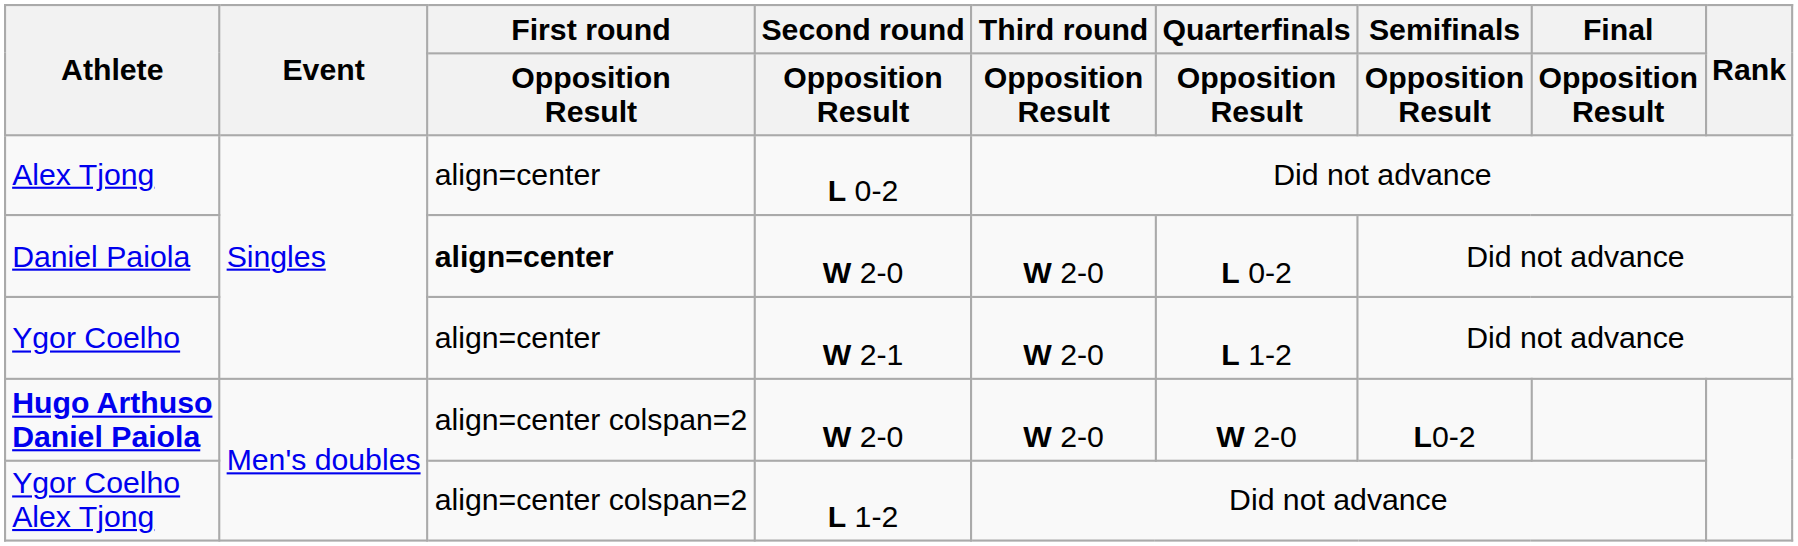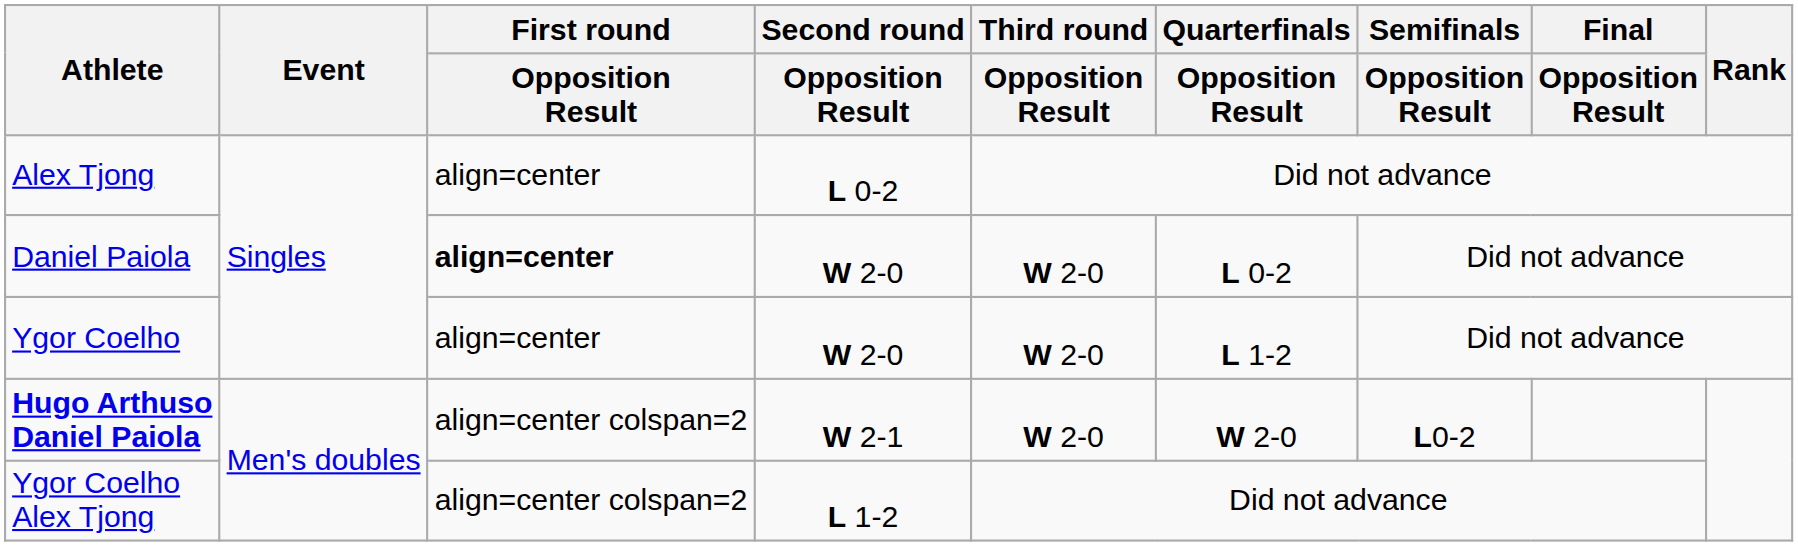(863, 355) W 2-1 -> (863, 355) W 2-0
(863, 436) W 2-0 -> (863, 436) W 2-1
